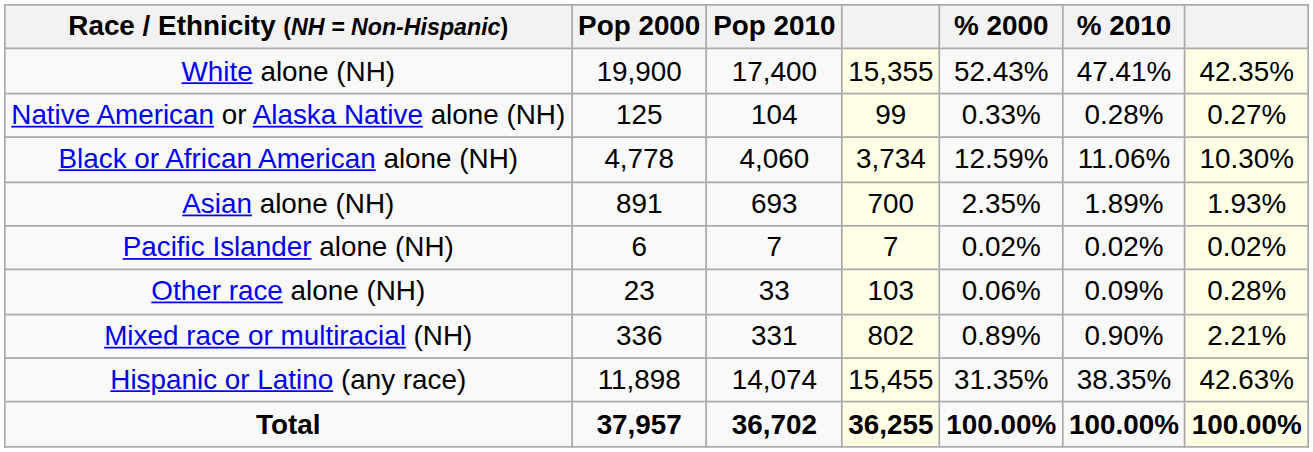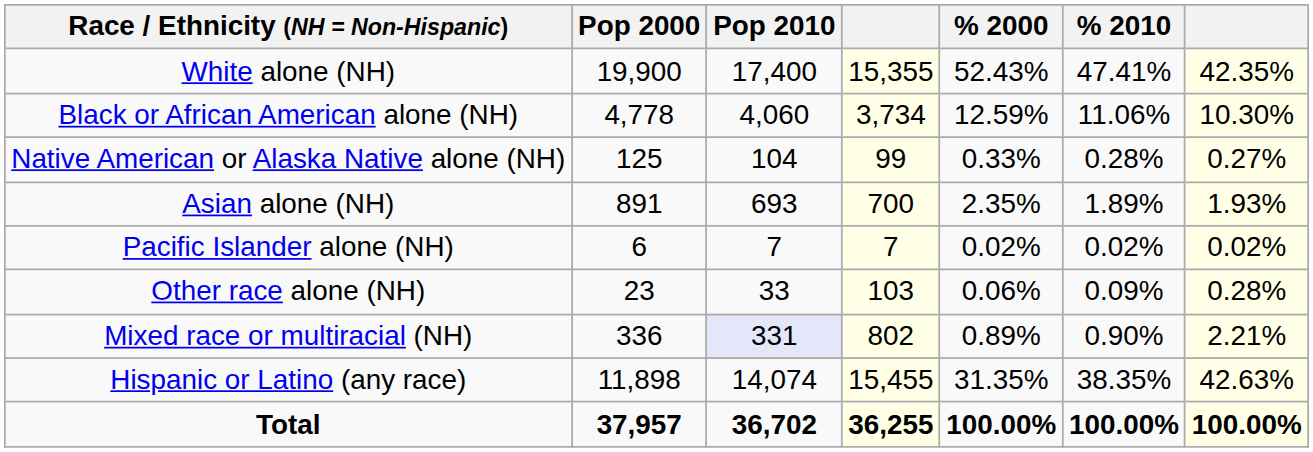rows swapped: (288, 159) <-> (288, 114)
(774, 335) no background -> (774, 335) lavender background
